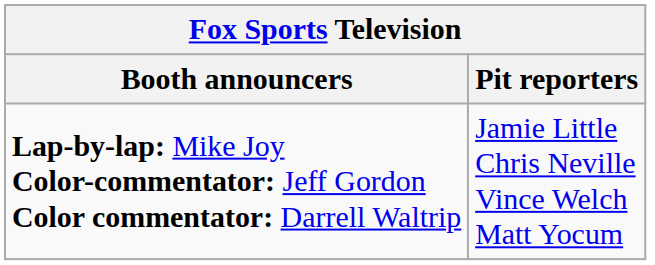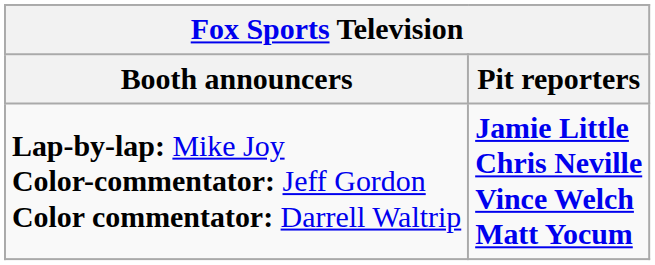(555, 181) normal -> (559, 181) bold
